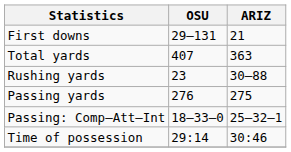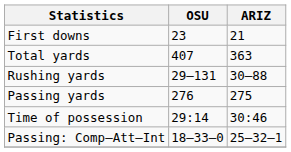(194, 35) 29–131 -> (179, 35) 23
(179, 76) 23 -> (194, 76) 29–131
rows swapped: (86, 117) <-> (75, 137)
